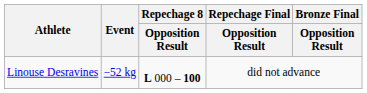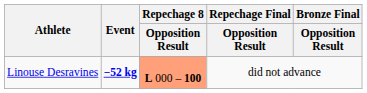(120, 72) normal -> (120, 72) bold
(172, 79) no background -> (173, 79) lightsalmon background
